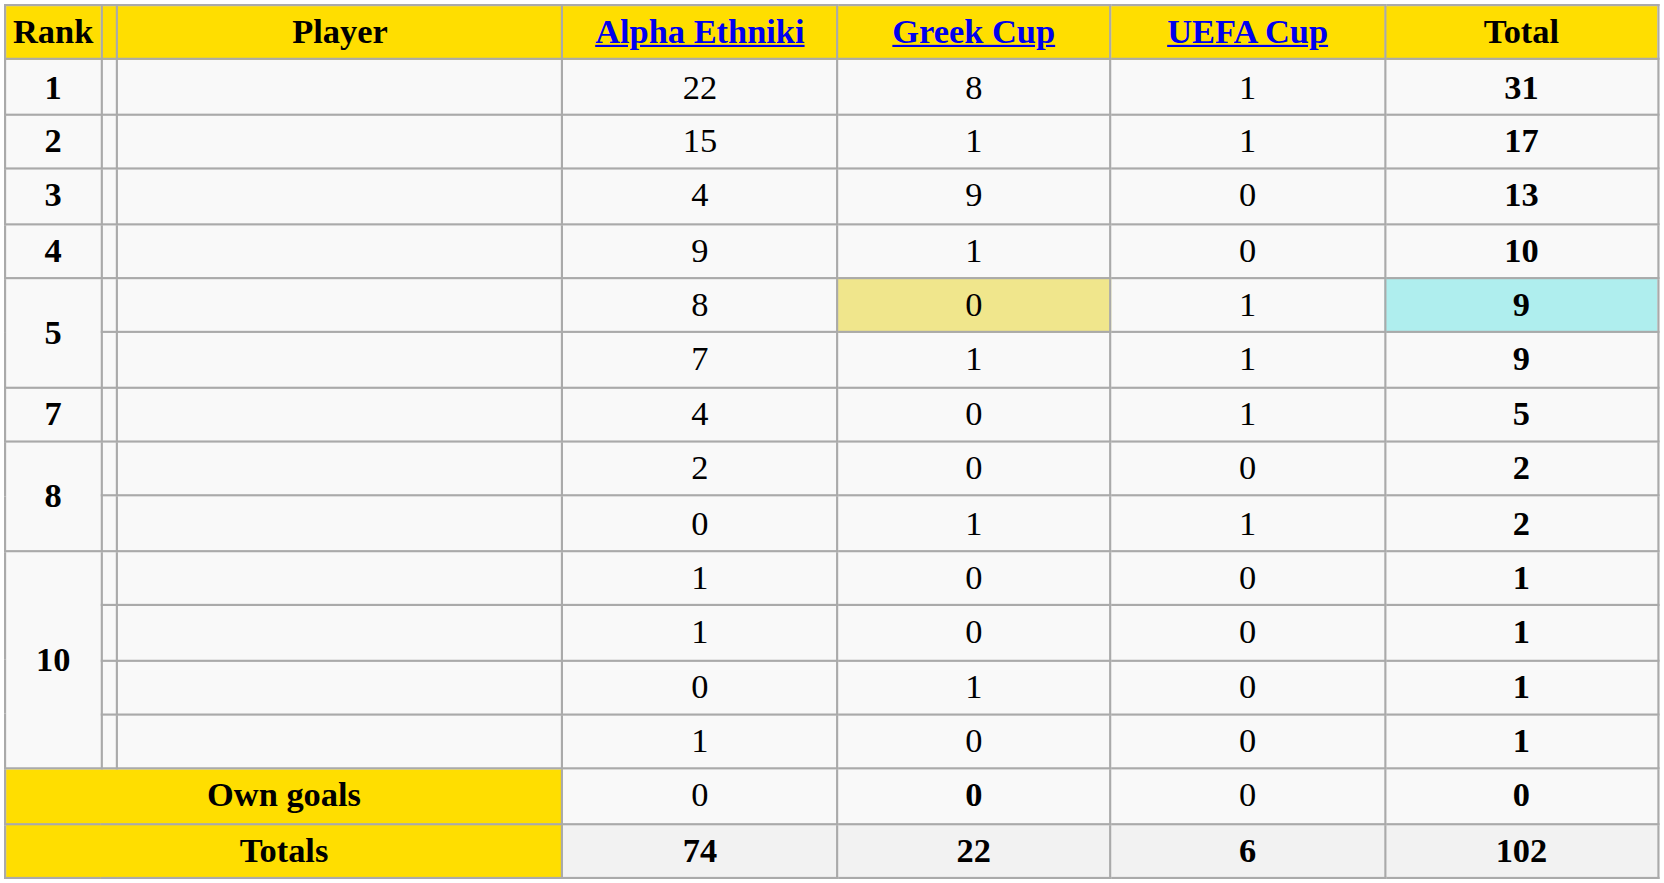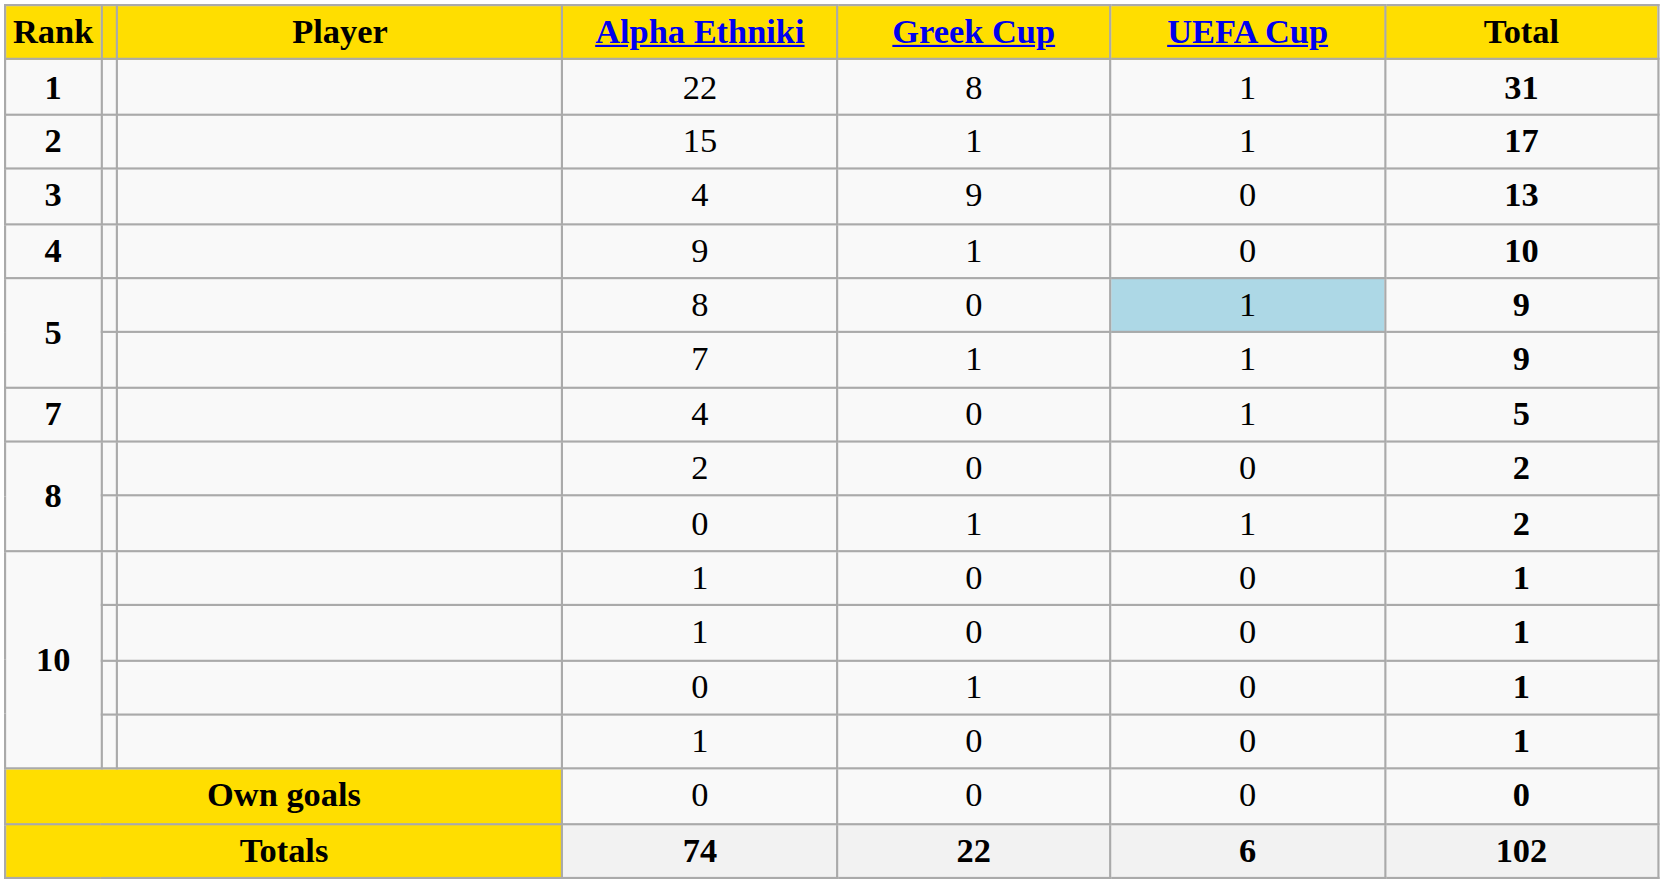(974, 304) khaki background -> (974, 304) no background
(1248, 304) no background -> (1248, 304) lightblue background
(1521, 304) paleturquoise background -> (1521, 304) no background
(974, 795) bold -> (974, 795) normal
